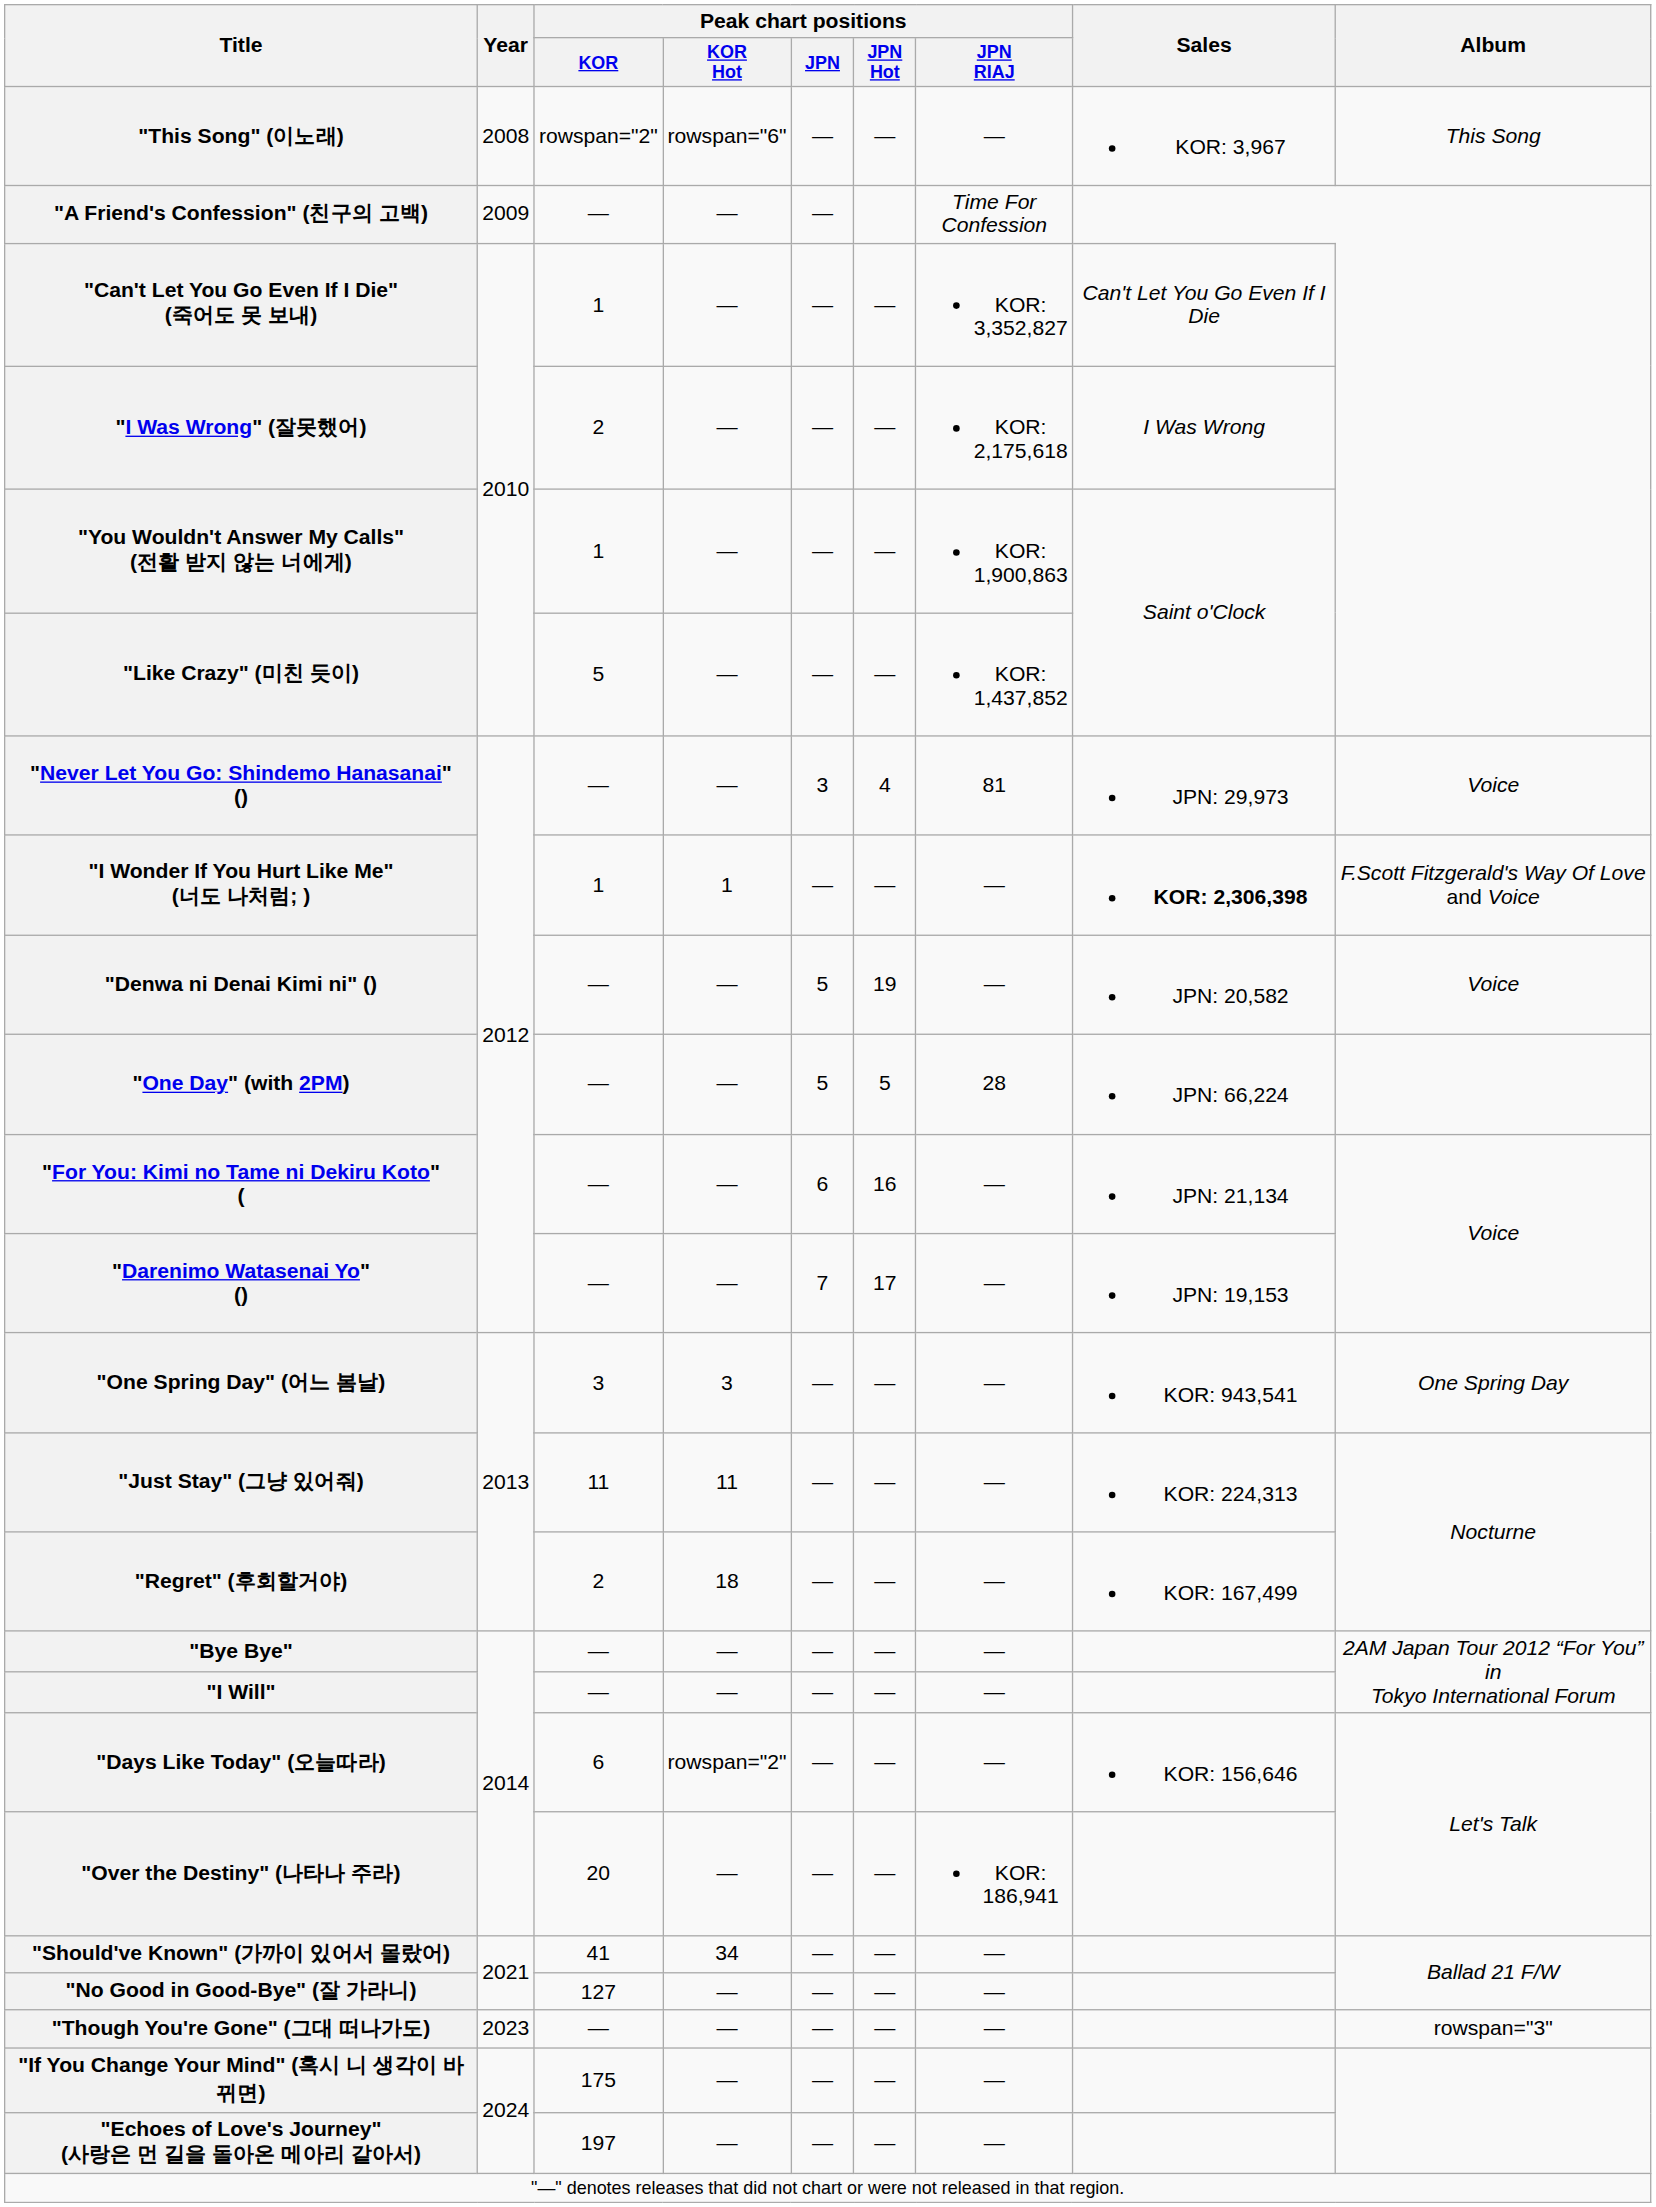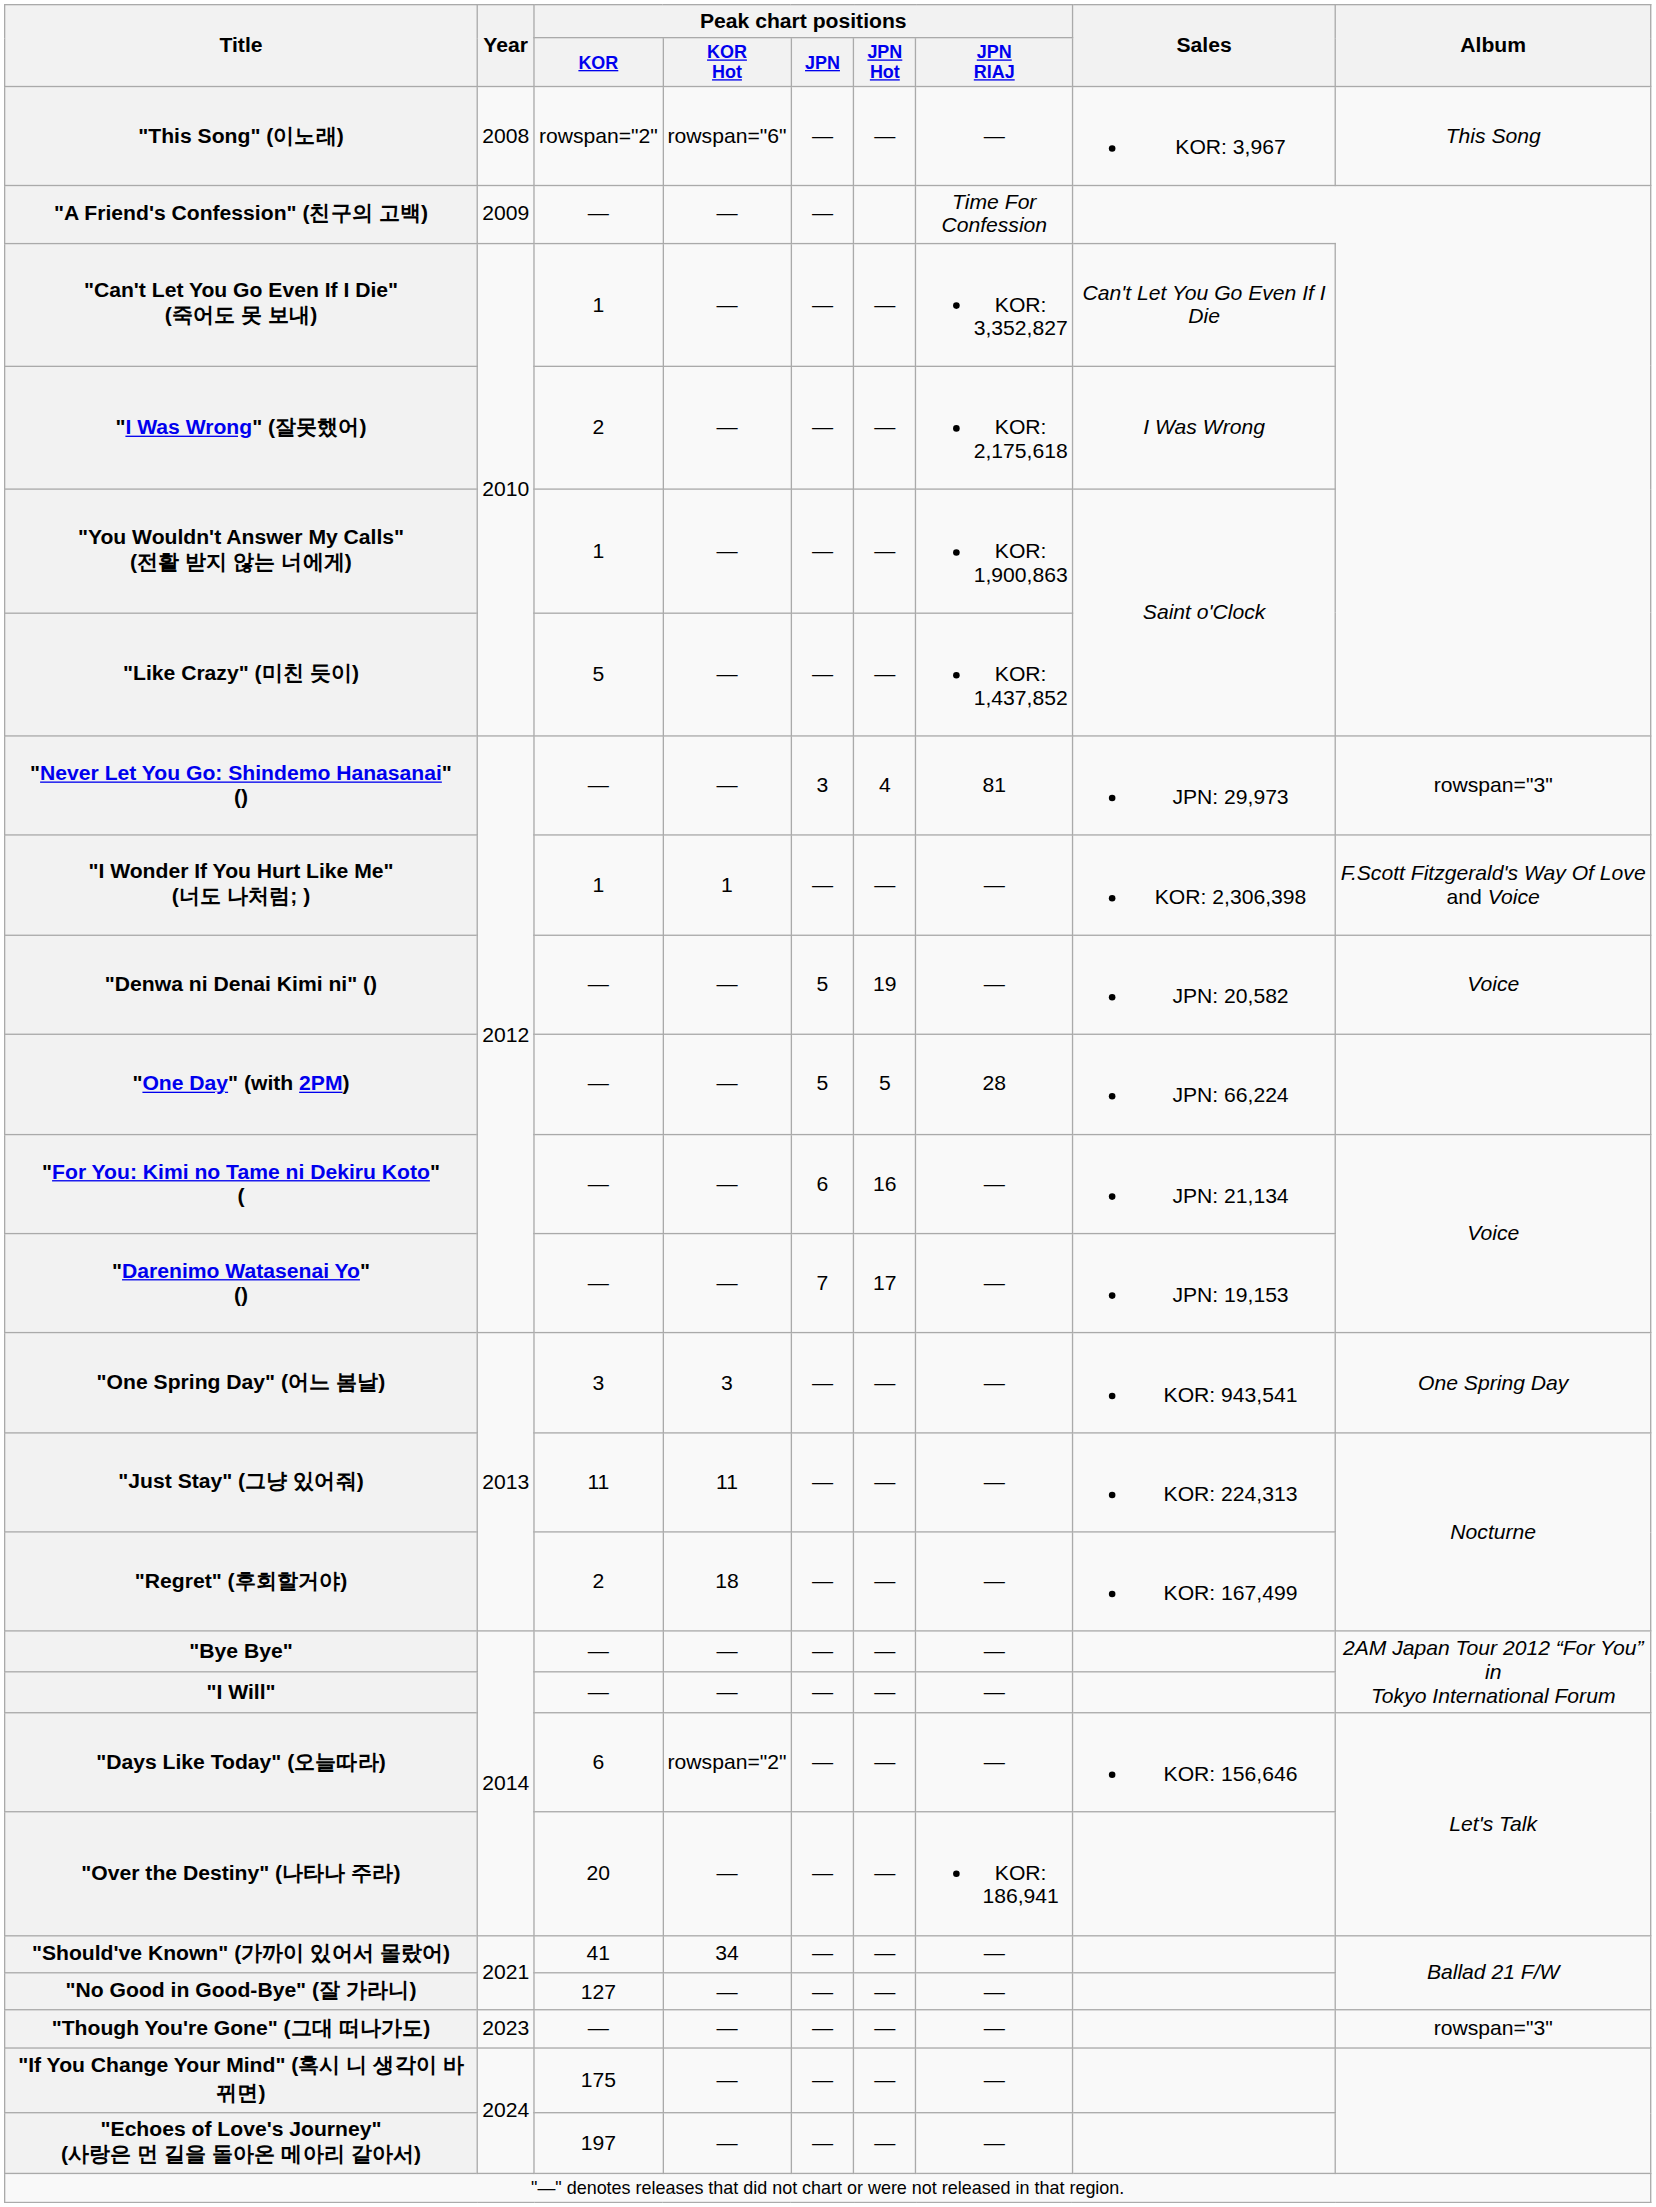(1493, 785) Voice -> (1493, 785) rowspan="3"
(1204, 897) bold -> (1204, 897) normal
